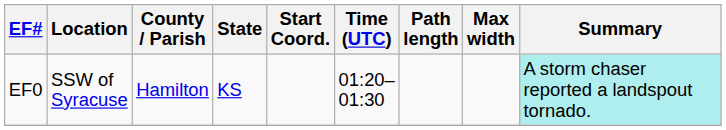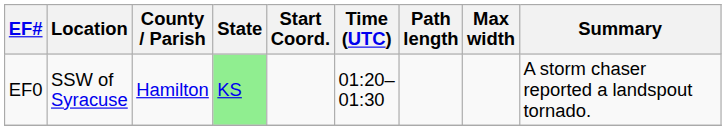(230, 89) no background -> (230, 89) lightgreen background
(608, 89) paleturquoise background -> (608, 89) no background
